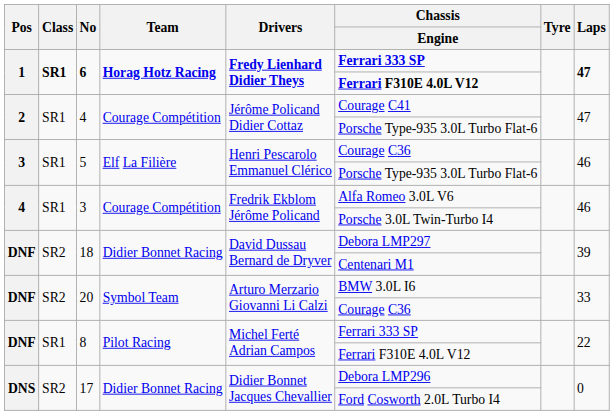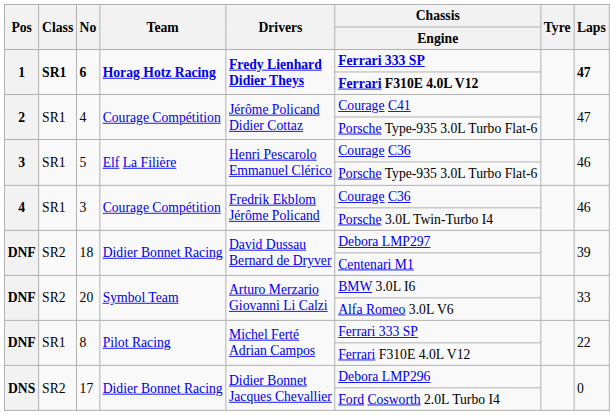(396, 196) Alfa Romeo 3.0L V6 -> (374, 196) Courage C36
(374, 309) Courage C36 -> (396, 309) Alfa Romeo 3.0L V6
